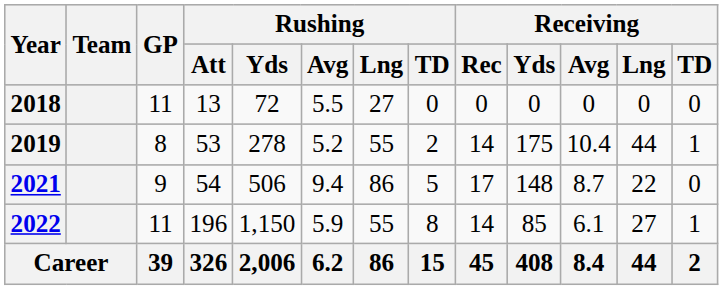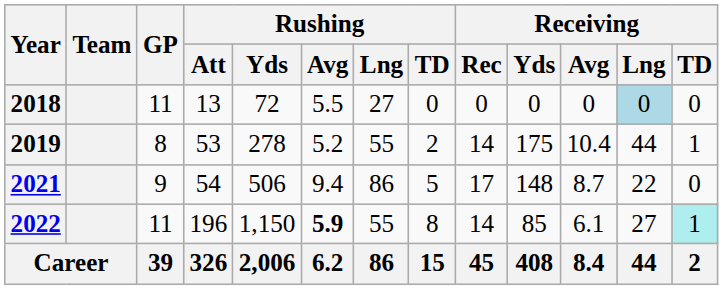(644, 104) no background -> (644, 104) lightblue background
(328, 223) normal -> (328, 223) bold
(695, 223) no background -> (695, 223) paleturquoise background
